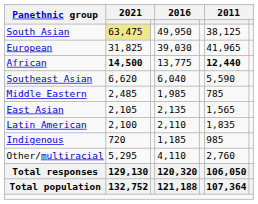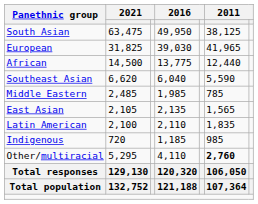(125, 32) khaki background -> (125, 32) no background
(125, 63) bold -> (125, 63) normal
(223, 63) bold -> (223, 63) normal
(221, 156) normal -> (221, 156) bold
